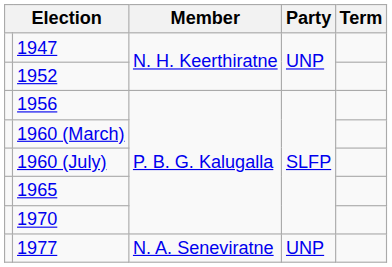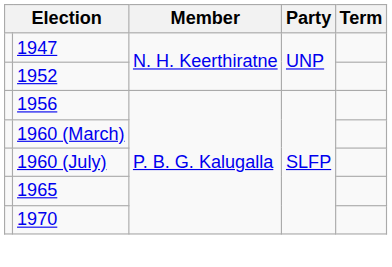- row: (37, 248)
